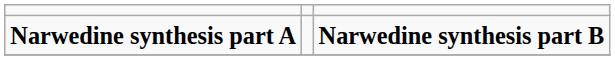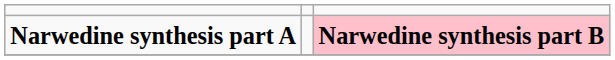(461, 34) no background -> (461, 34) pink background
